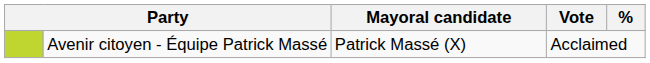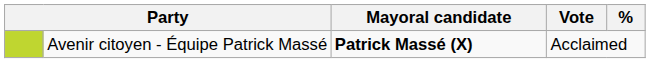(400, 44) normal -> (404, 44) bold
